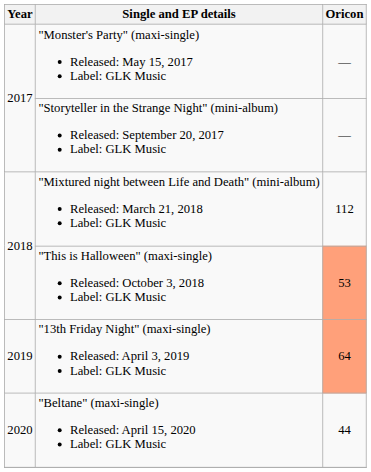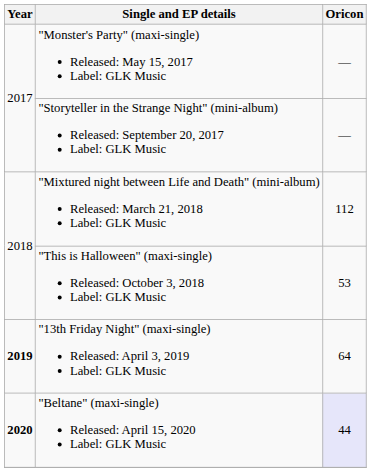(345, 282) lightsalmon background -> (345, 282) no background
(20, 356) normal -> (20, 356) bold
(345, 356) lightsalmon background -> (345, 356) no background
(20, 430) normal -> (20, 430) bold
(345, 430) no background -> (345, 430) lavender background
